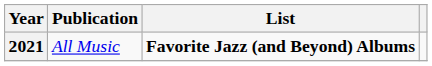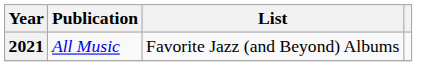(281, 46) bold -> (273, 46) normal
